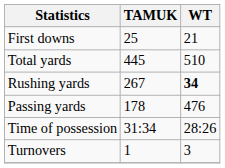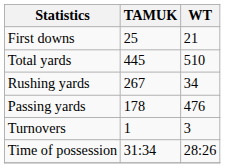(191, 83) bold -> (191, 83) normal
rows swapped: (37, 151) <-> (62, 128)
